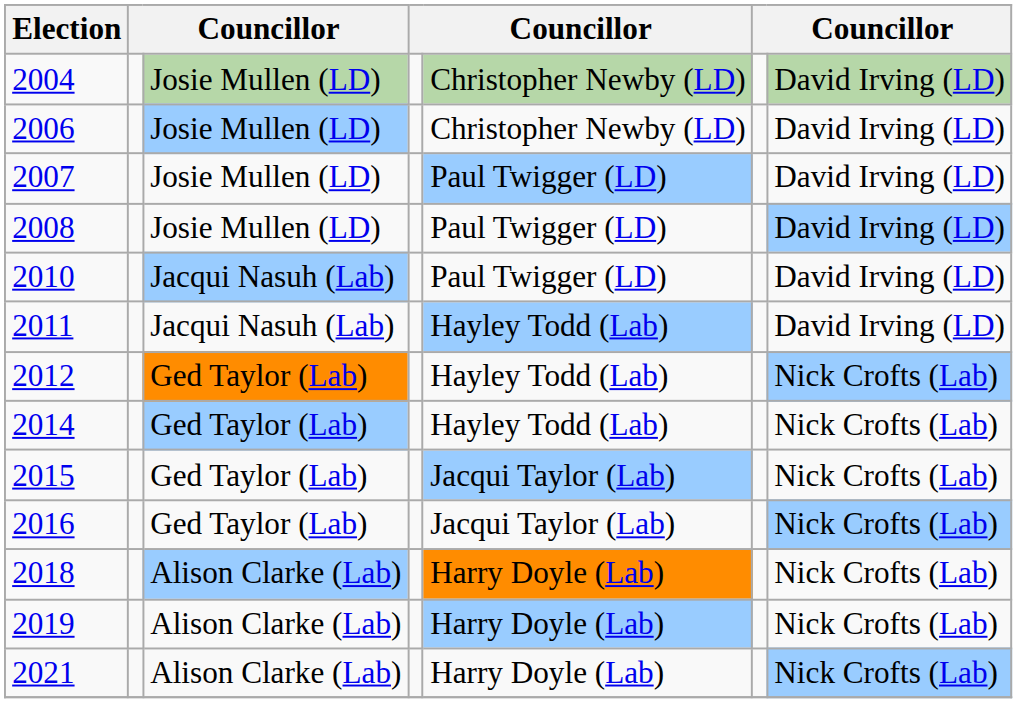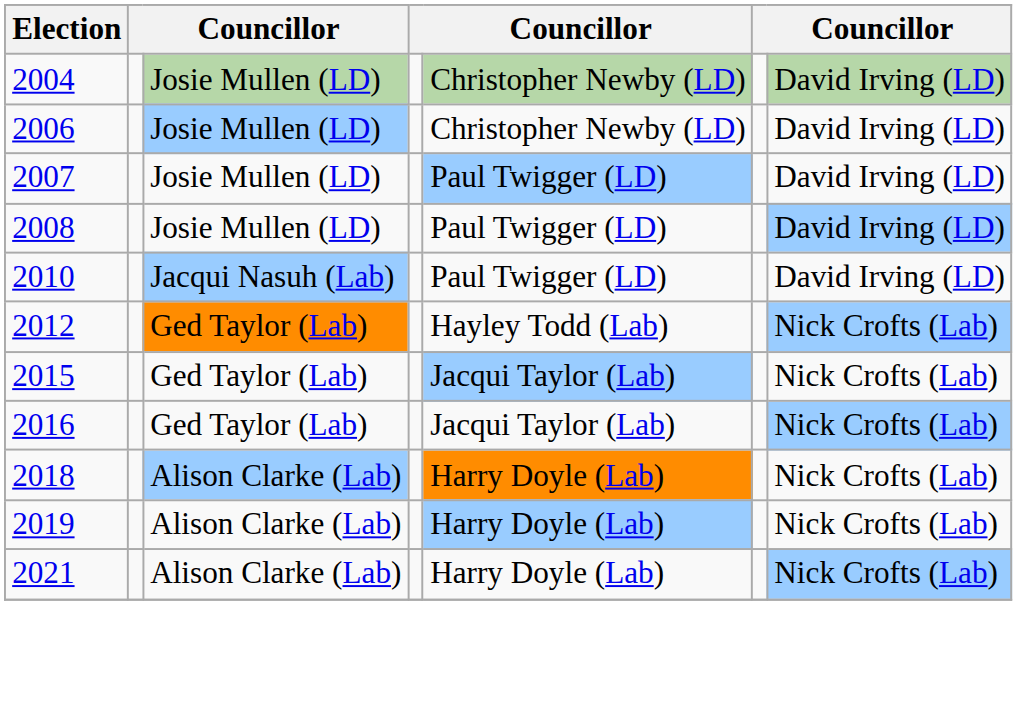- row: (43, 326)
- row: (43, 425)
